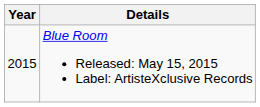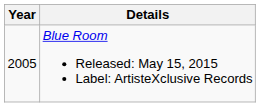(22, 63) 2015 -> (22, 63) 2005
